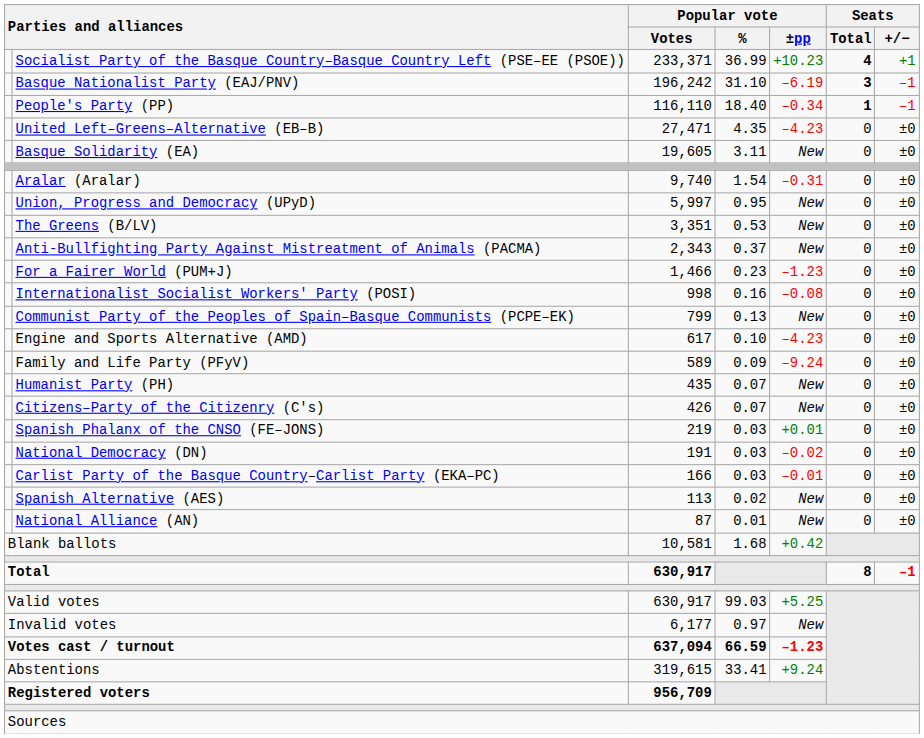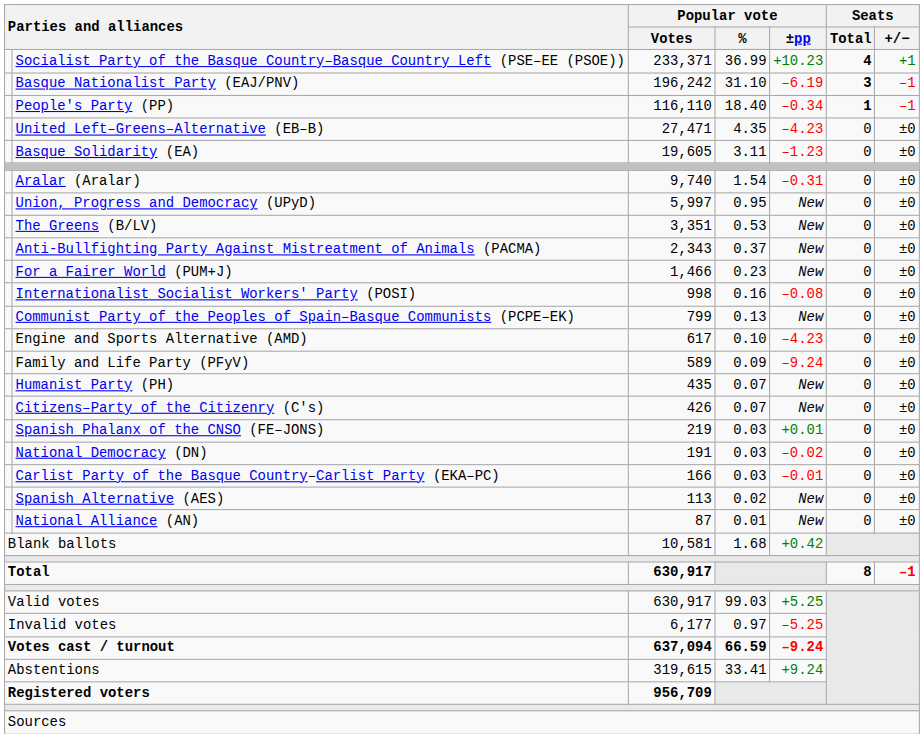(811, 152) New -> (802, 152) –1.23
(802, 272) –1.23 -> (811, 272) New
(811, 625) New -> (802, 625) –5.25
(802, 648) –1.23 -> (802, 648) –9.24
